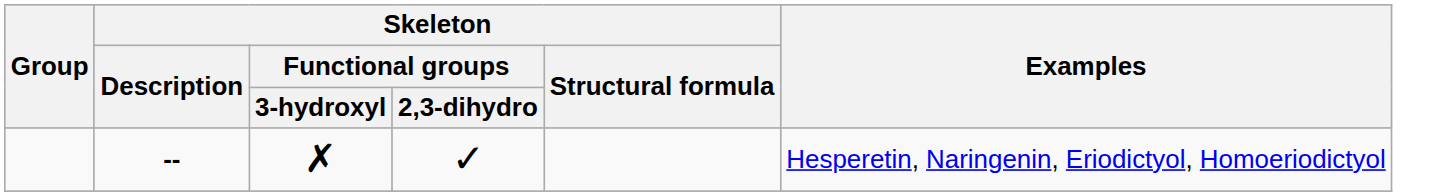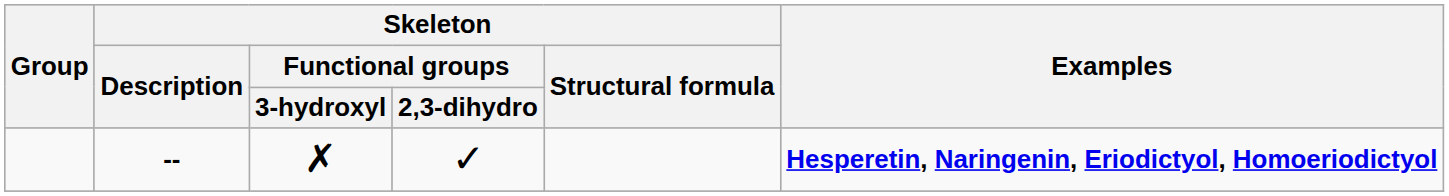(1086, 159) normal -> (1112, 159) bold
